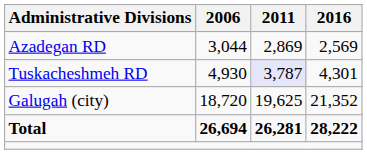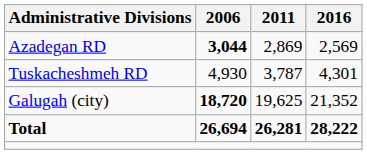(227, 45) normal -> (227, 45) bold
(283, 73) lavender background -> (283, 73) no background
(223, 100) normal -> (223, 100) bold
